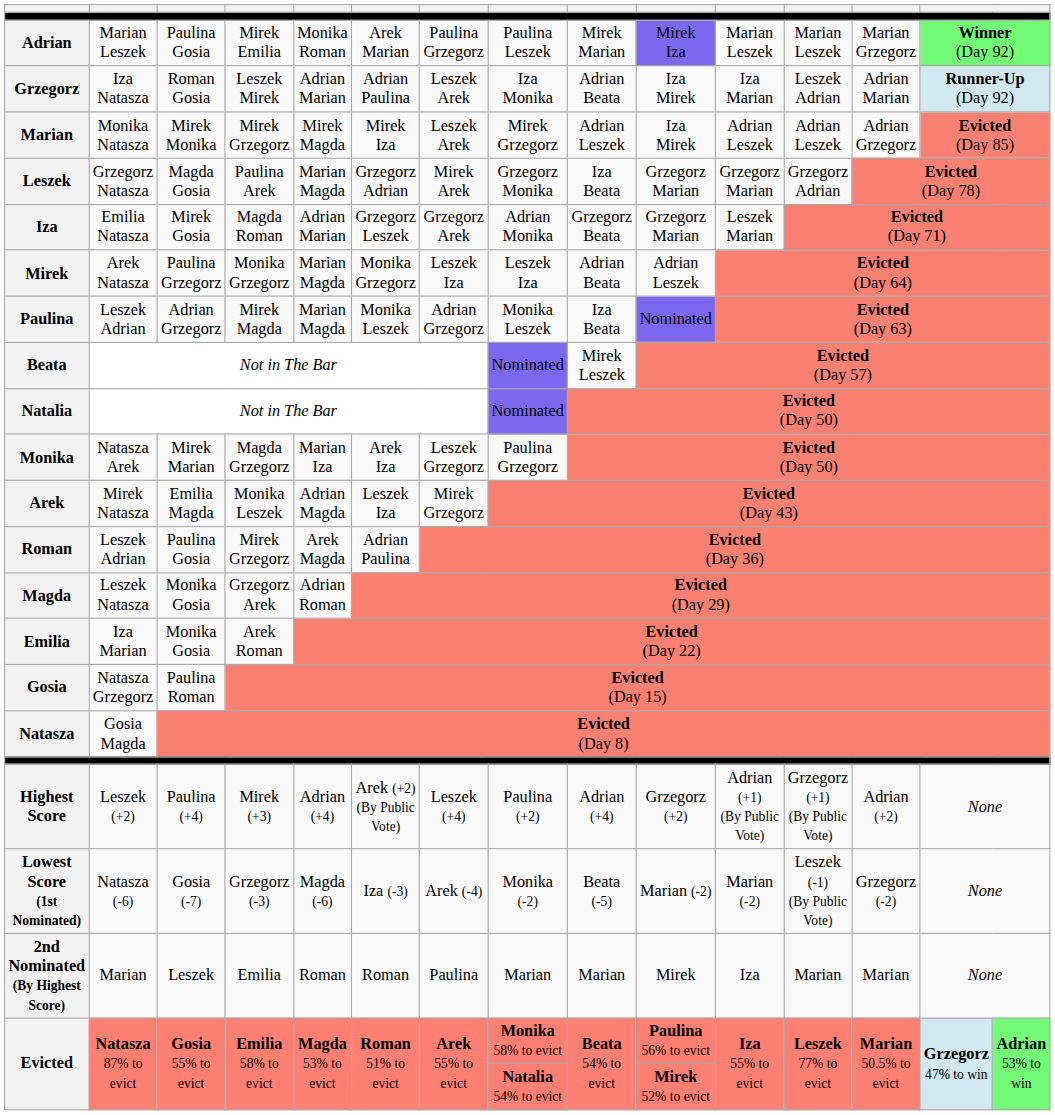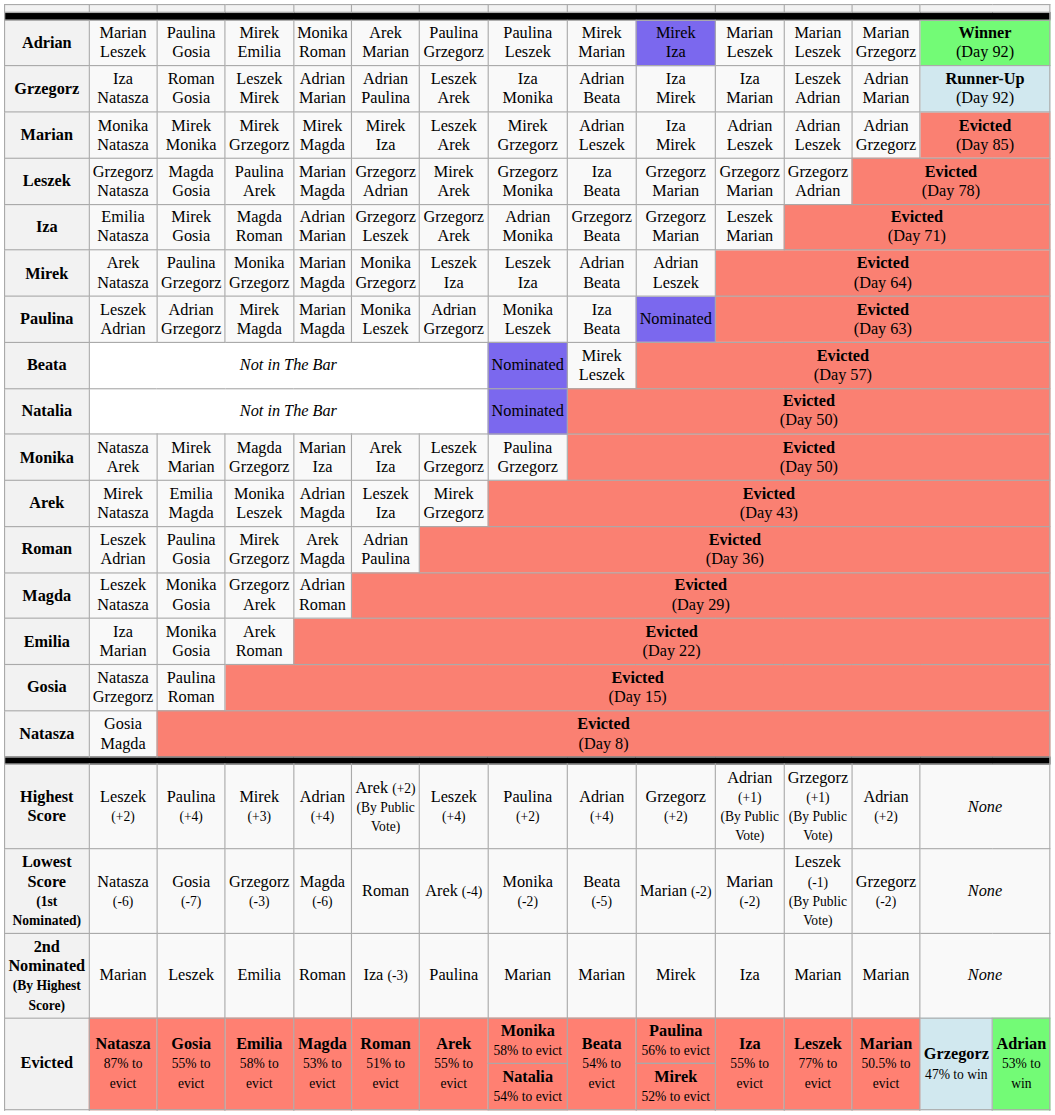(386, 891) Iza (-3) -> (386, 891) Roman
(386, 975) Roman -> (386, 975) Iza (-3)
